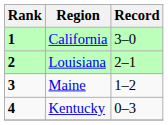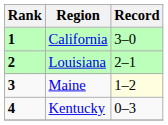(125, 85) no background -> (125, 85) lightyellow background
